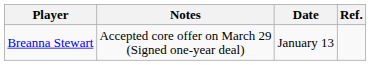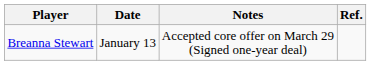columns swapped: (306, 14) <-> (185, 14)
